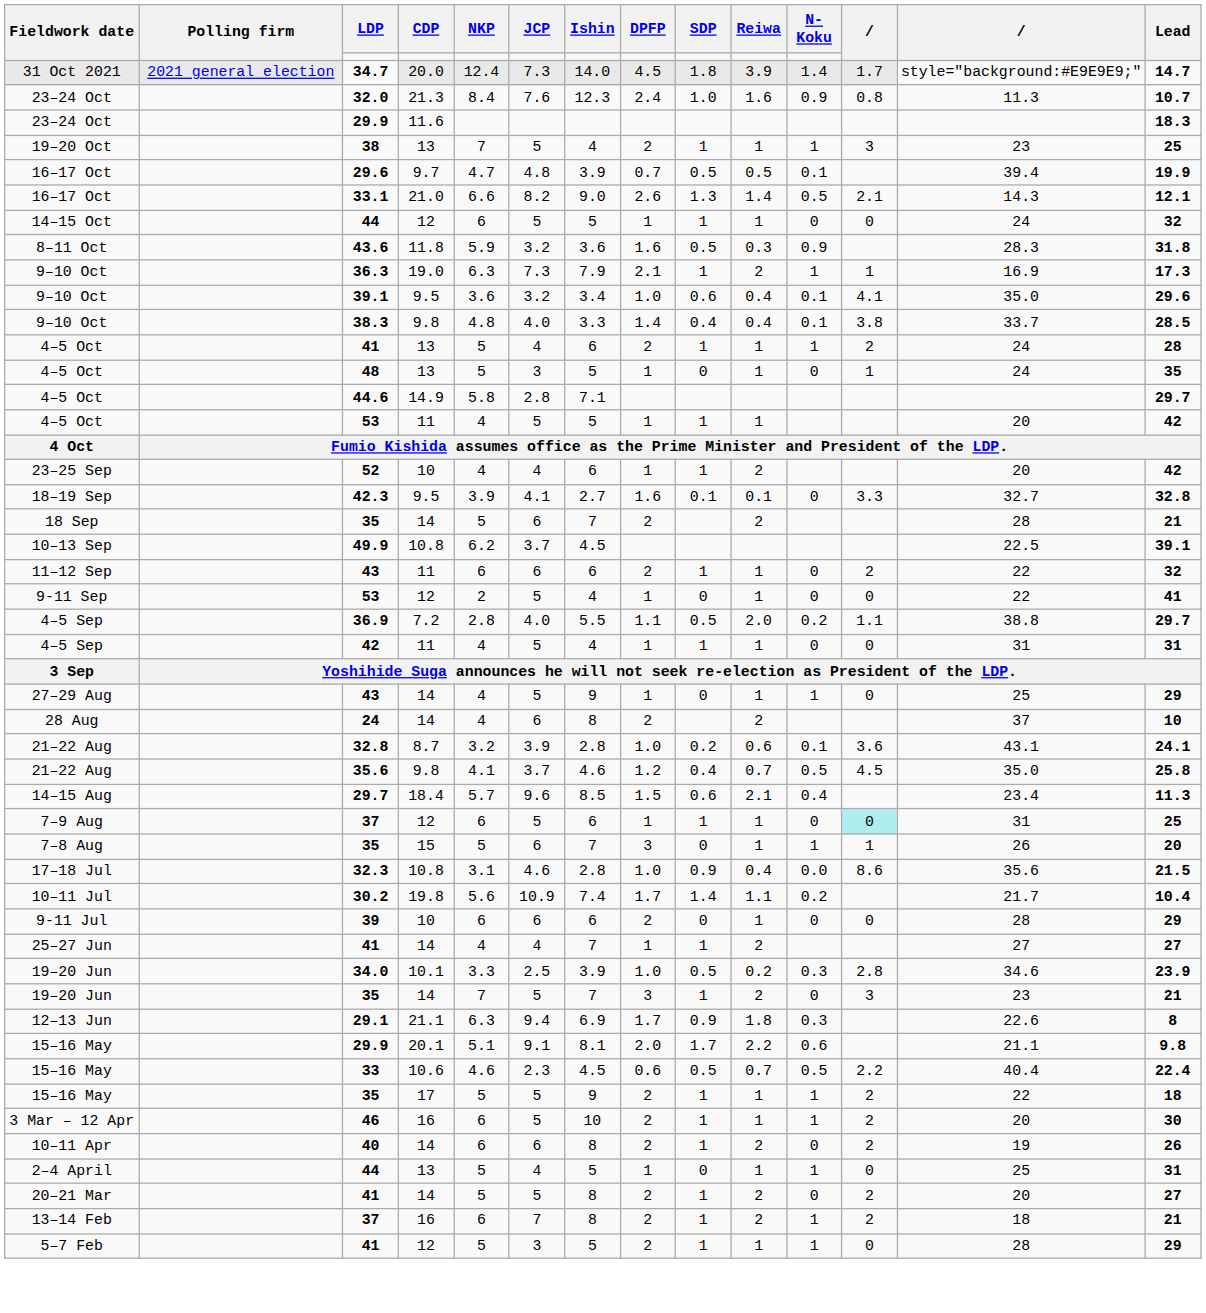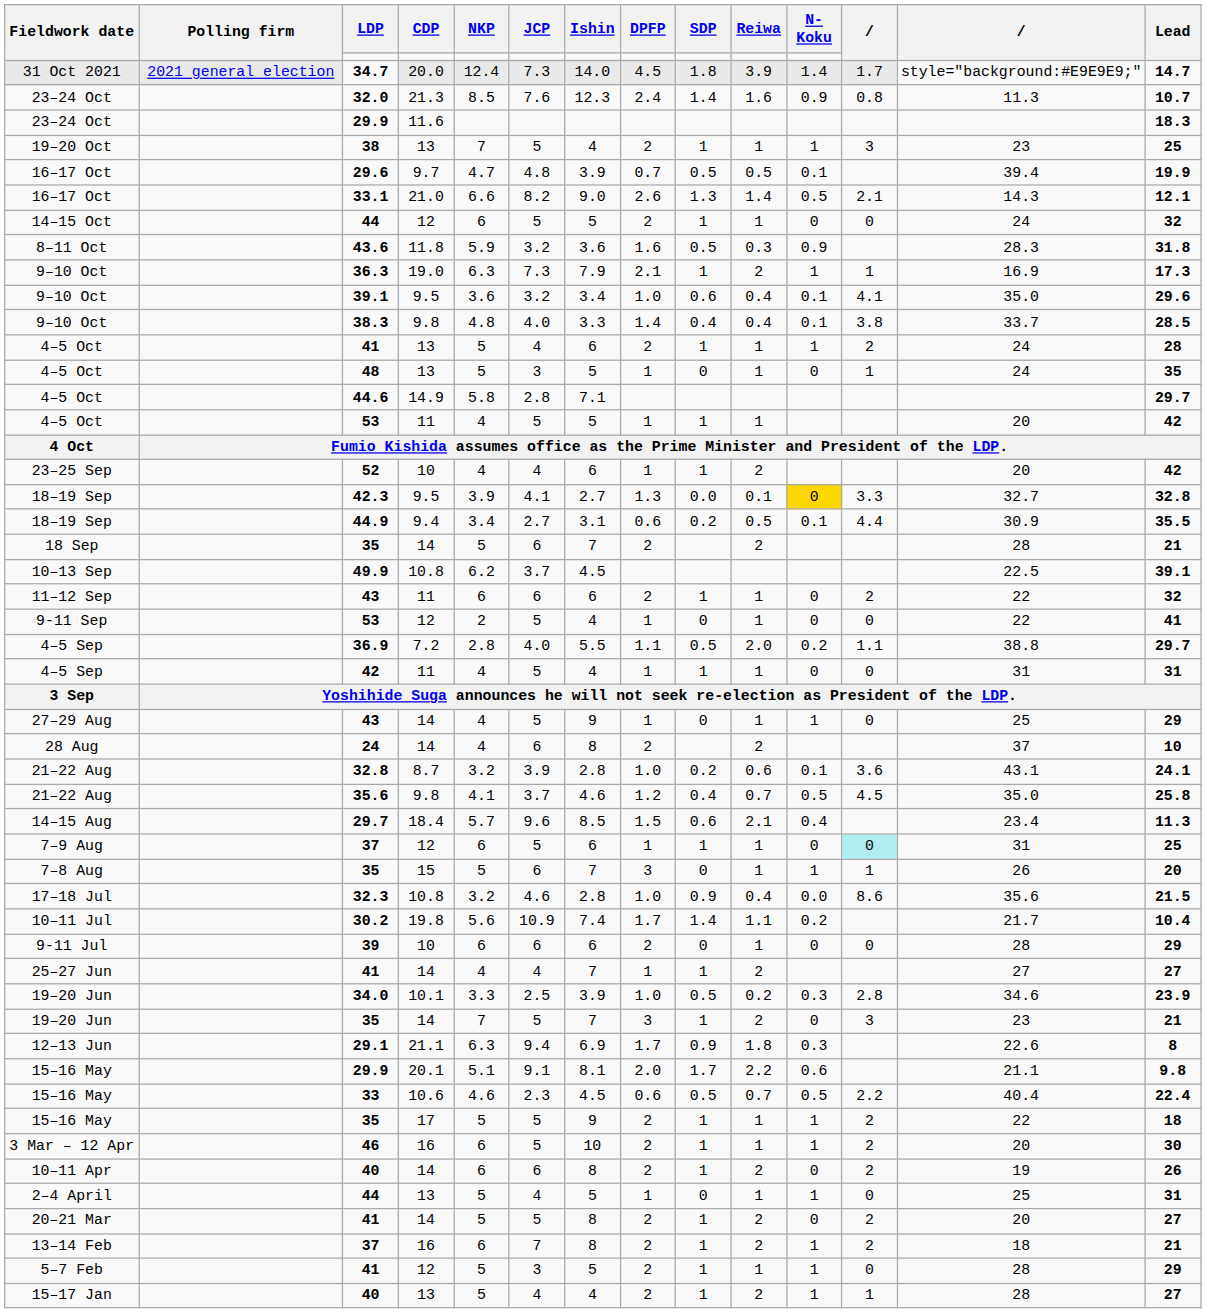(481, 97) 8.4 -> (481, 97) 8.5
(703, 97) 1.0 -> (703, 97) 1.4
(648, 222) 1 -> (648, 222) 2
(648, 497) 1.6 -> (648, 497) 1.3
(703, 497) 0.1 -> (703, 497) 0.0
(814, 497) no background -> (814, 497) gold background
+ row: (72, 522)
(481, 871) 3.1 -> (481, 896) 3.2
+ row: (72, 1295)
